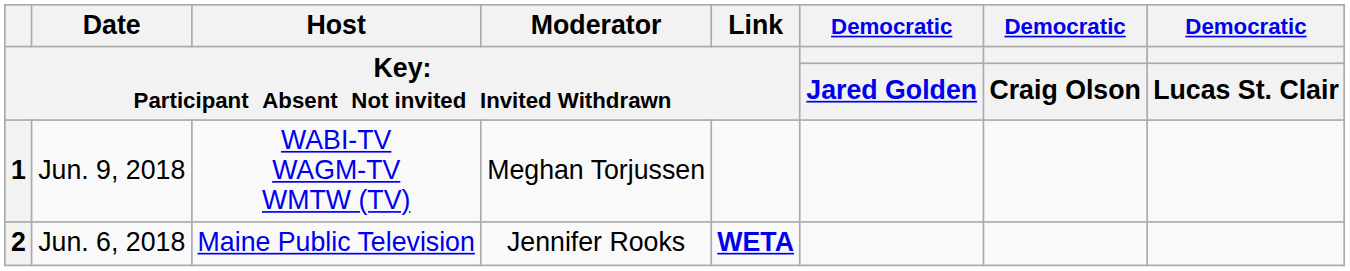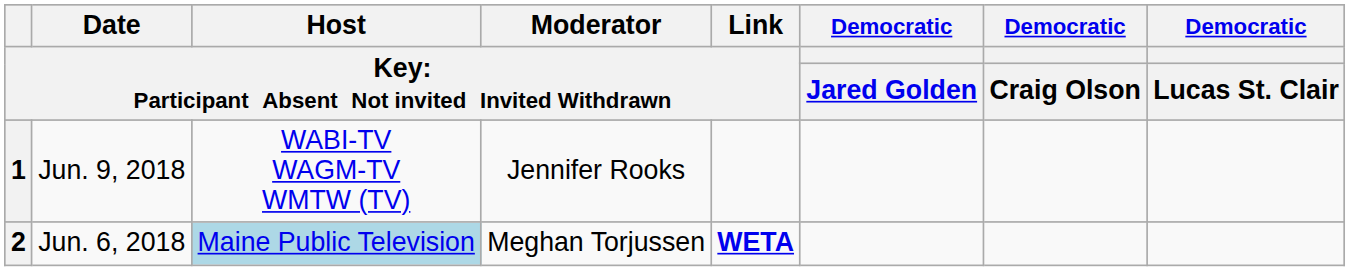(596, 170) Meghan Torjussen -> (596, 170) Jennifer Rooks
(336, 242) no background -> (336, 242) lightblue background
(596, 242) Jennifer Rooks -> (596, 242) Meghan Torjussen
